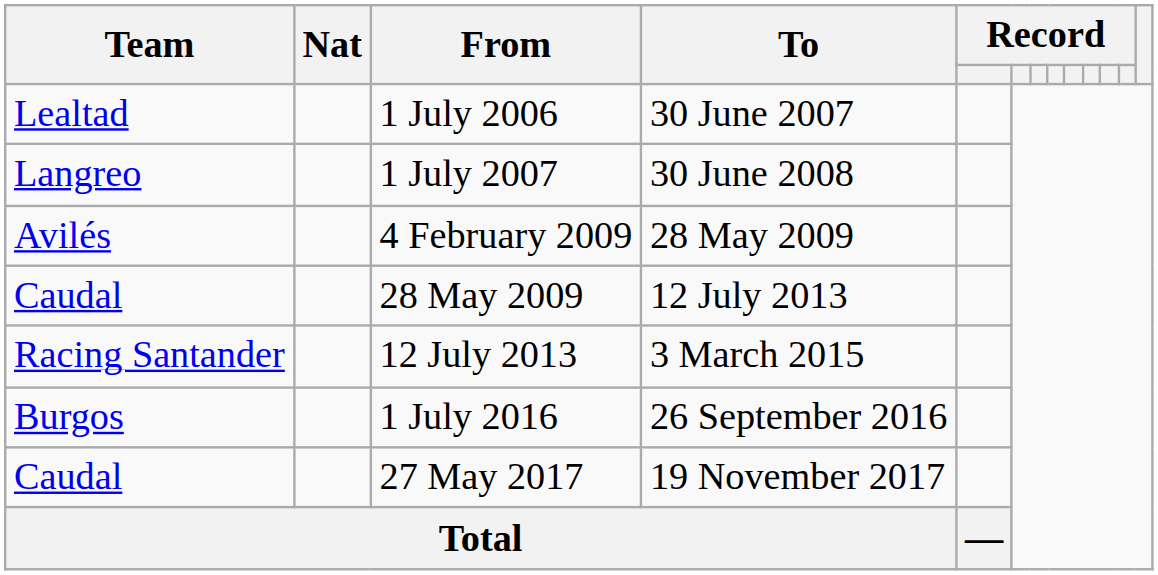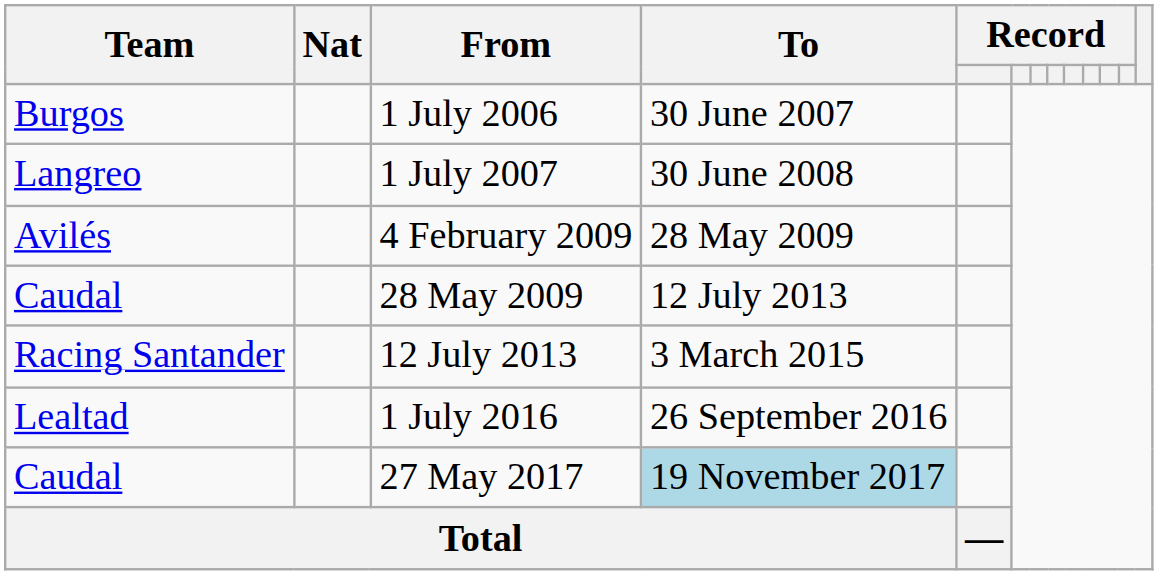(71, 113) Lealtad -> (69, 113) Burgos
(69, 416) Burgos -> (71, 416) Lealtad
(798, 476) no background -> (798, 476) lightblue background
